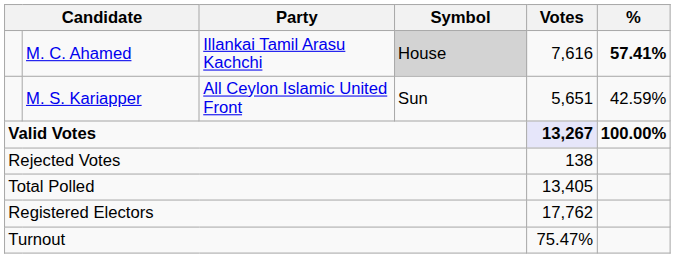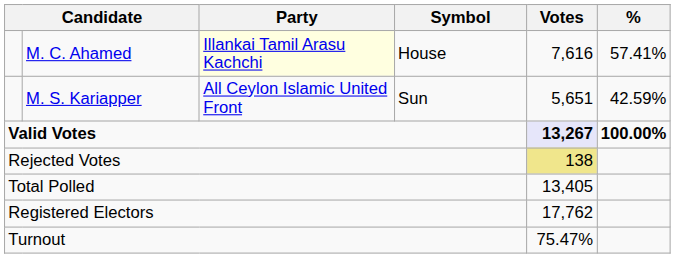(274, 53) no background -> (274, 53) lightyellow background
(422, 53) lightgrey background -> (422, 53) no background
(638, 53) bold -> (638, 53) normal
(579, 160) no background -> (579, 160) khaki background
